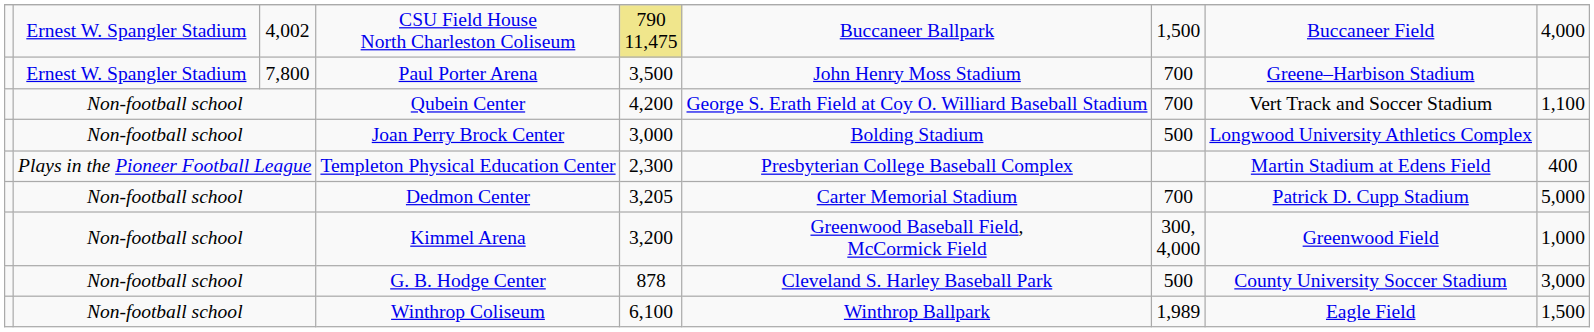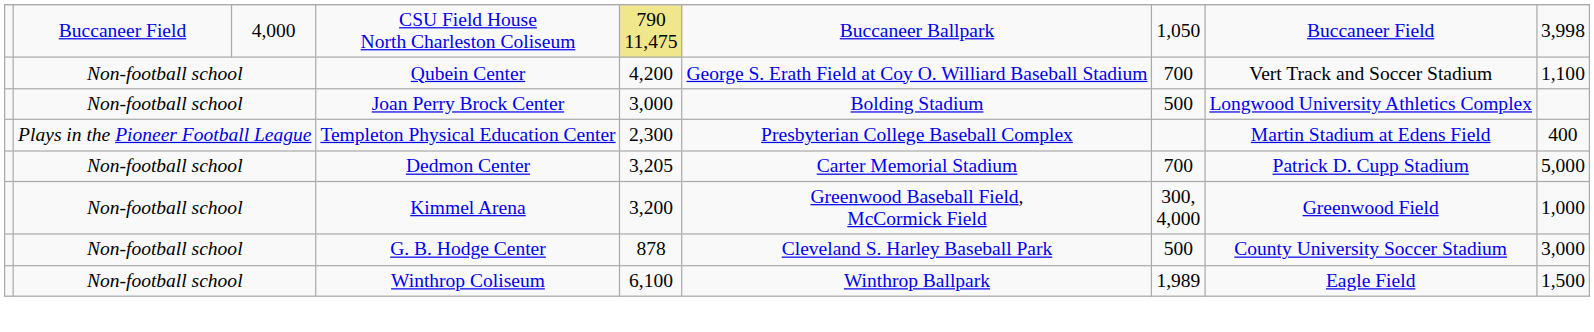(136, 30) Ernest W. Spangler Stadium -> (122, 30) Buccaneer Field
(288, 30) 4,002 -> (274, 30) 4,000
(1178, 30) 1,500 -> (1178, 30) 1,050
(1563, 30) 4,000 -> (1563, 30) 3,998
- row: (468, 72)
